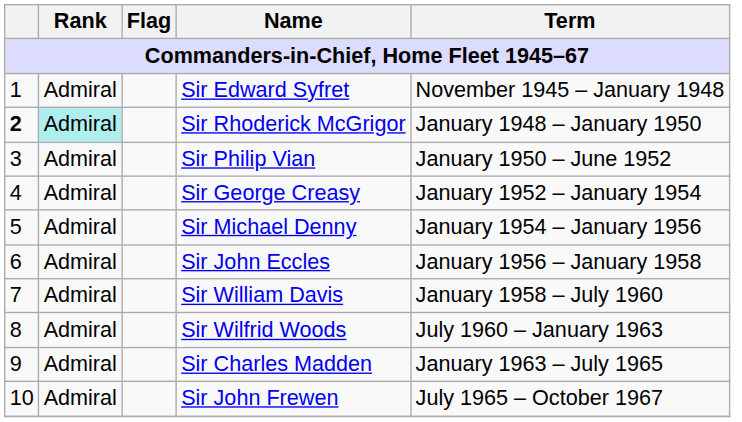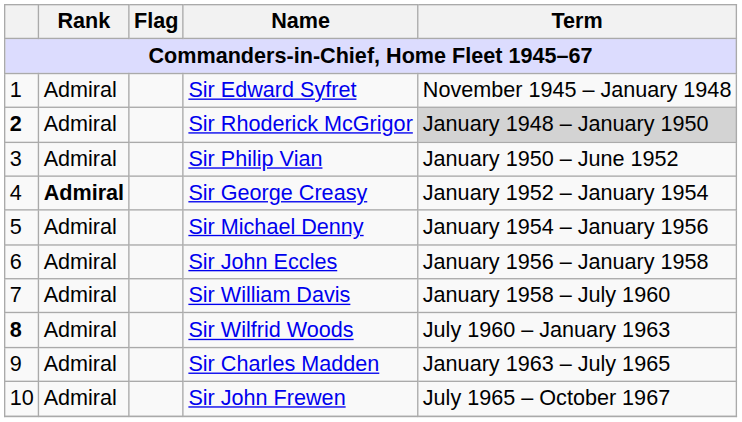(80, 124) paleturquoise background -> (80, 124) no background
(558, 124) no background -> (566, 124) lightgrey background
(80, 192) normal -> (84, 192) bold
(16, 329) normal -> (16, 329) bold
